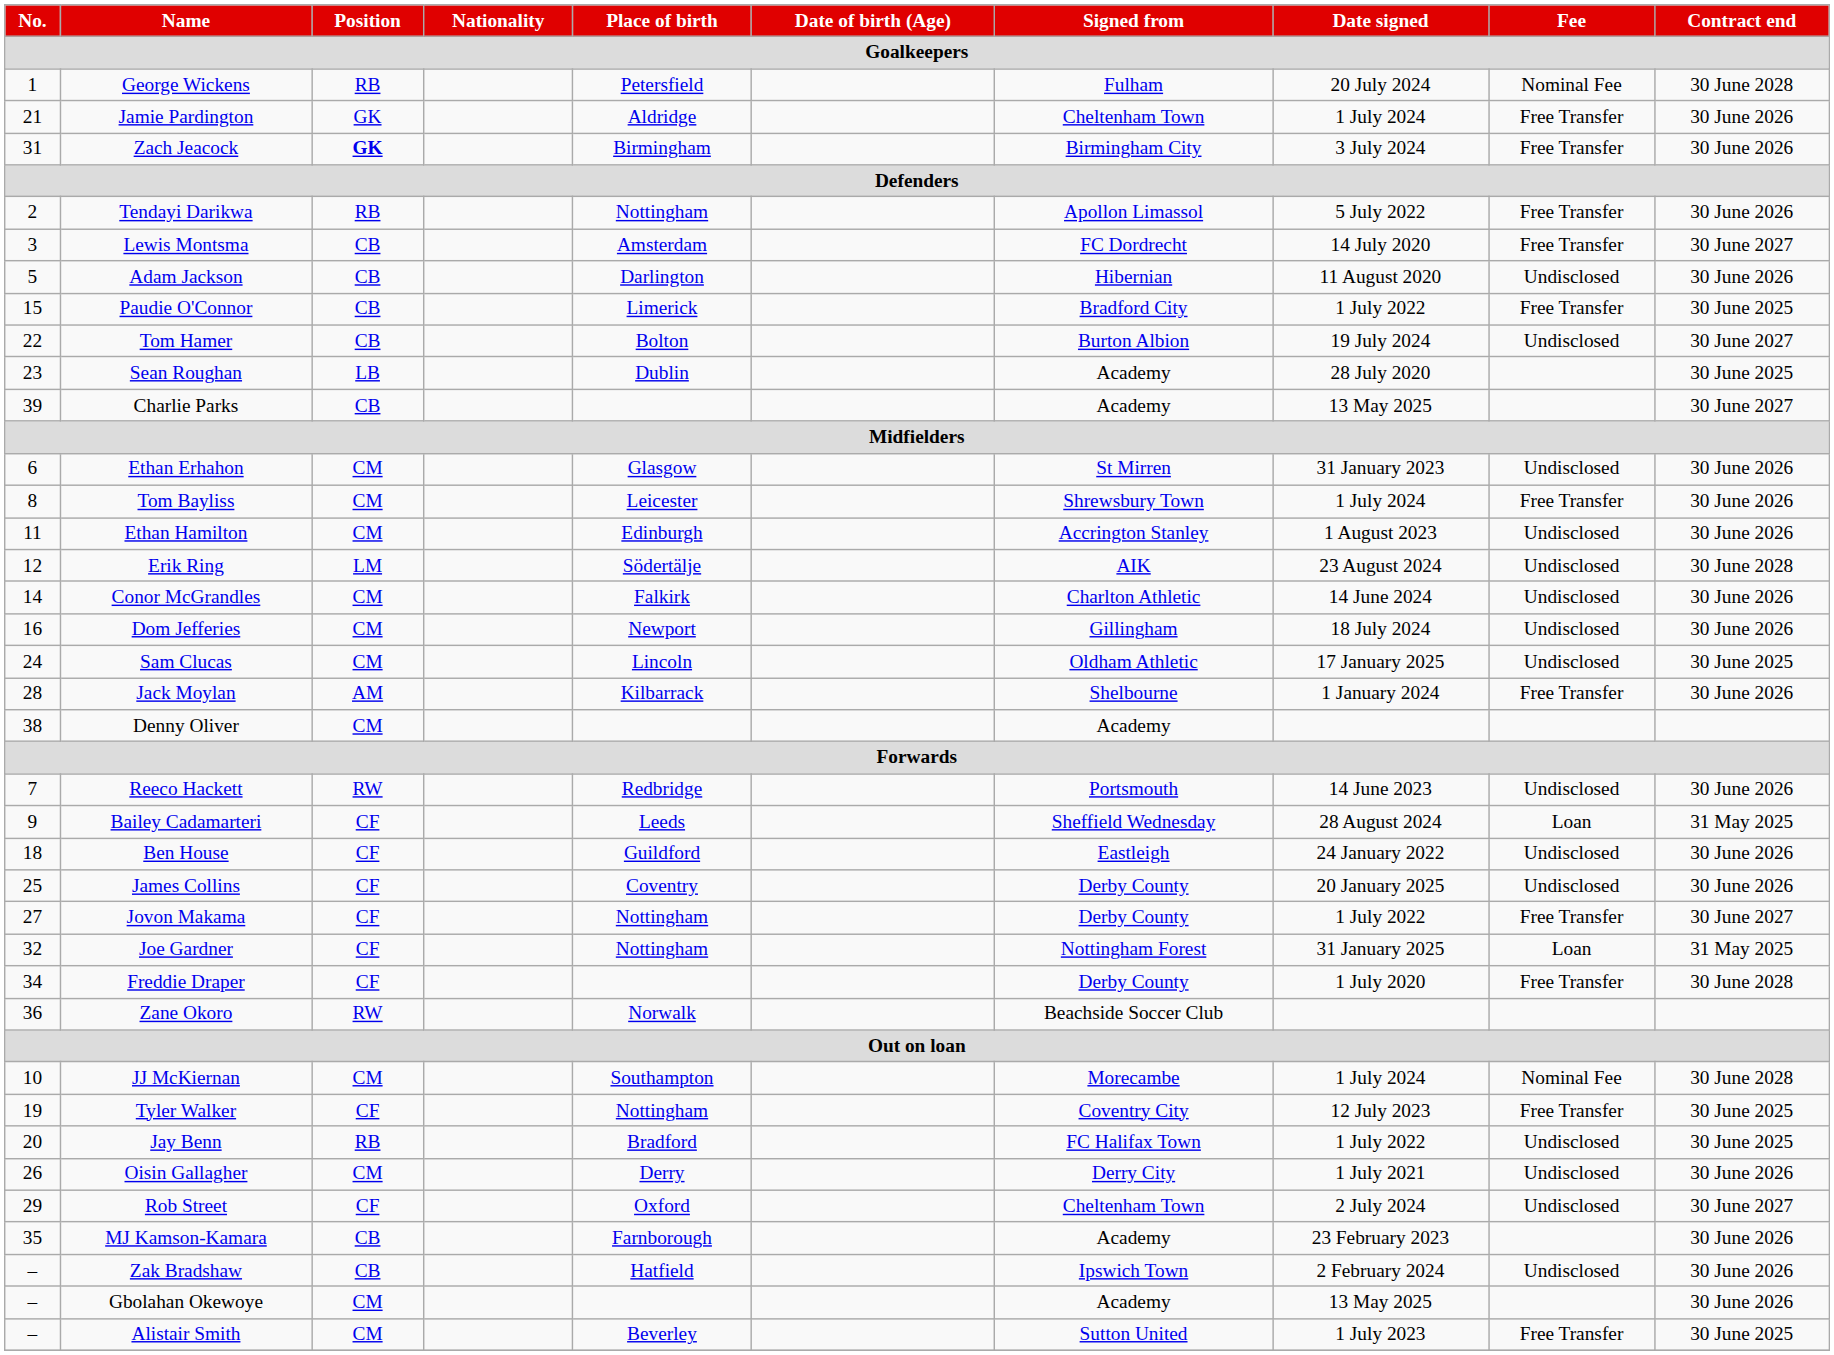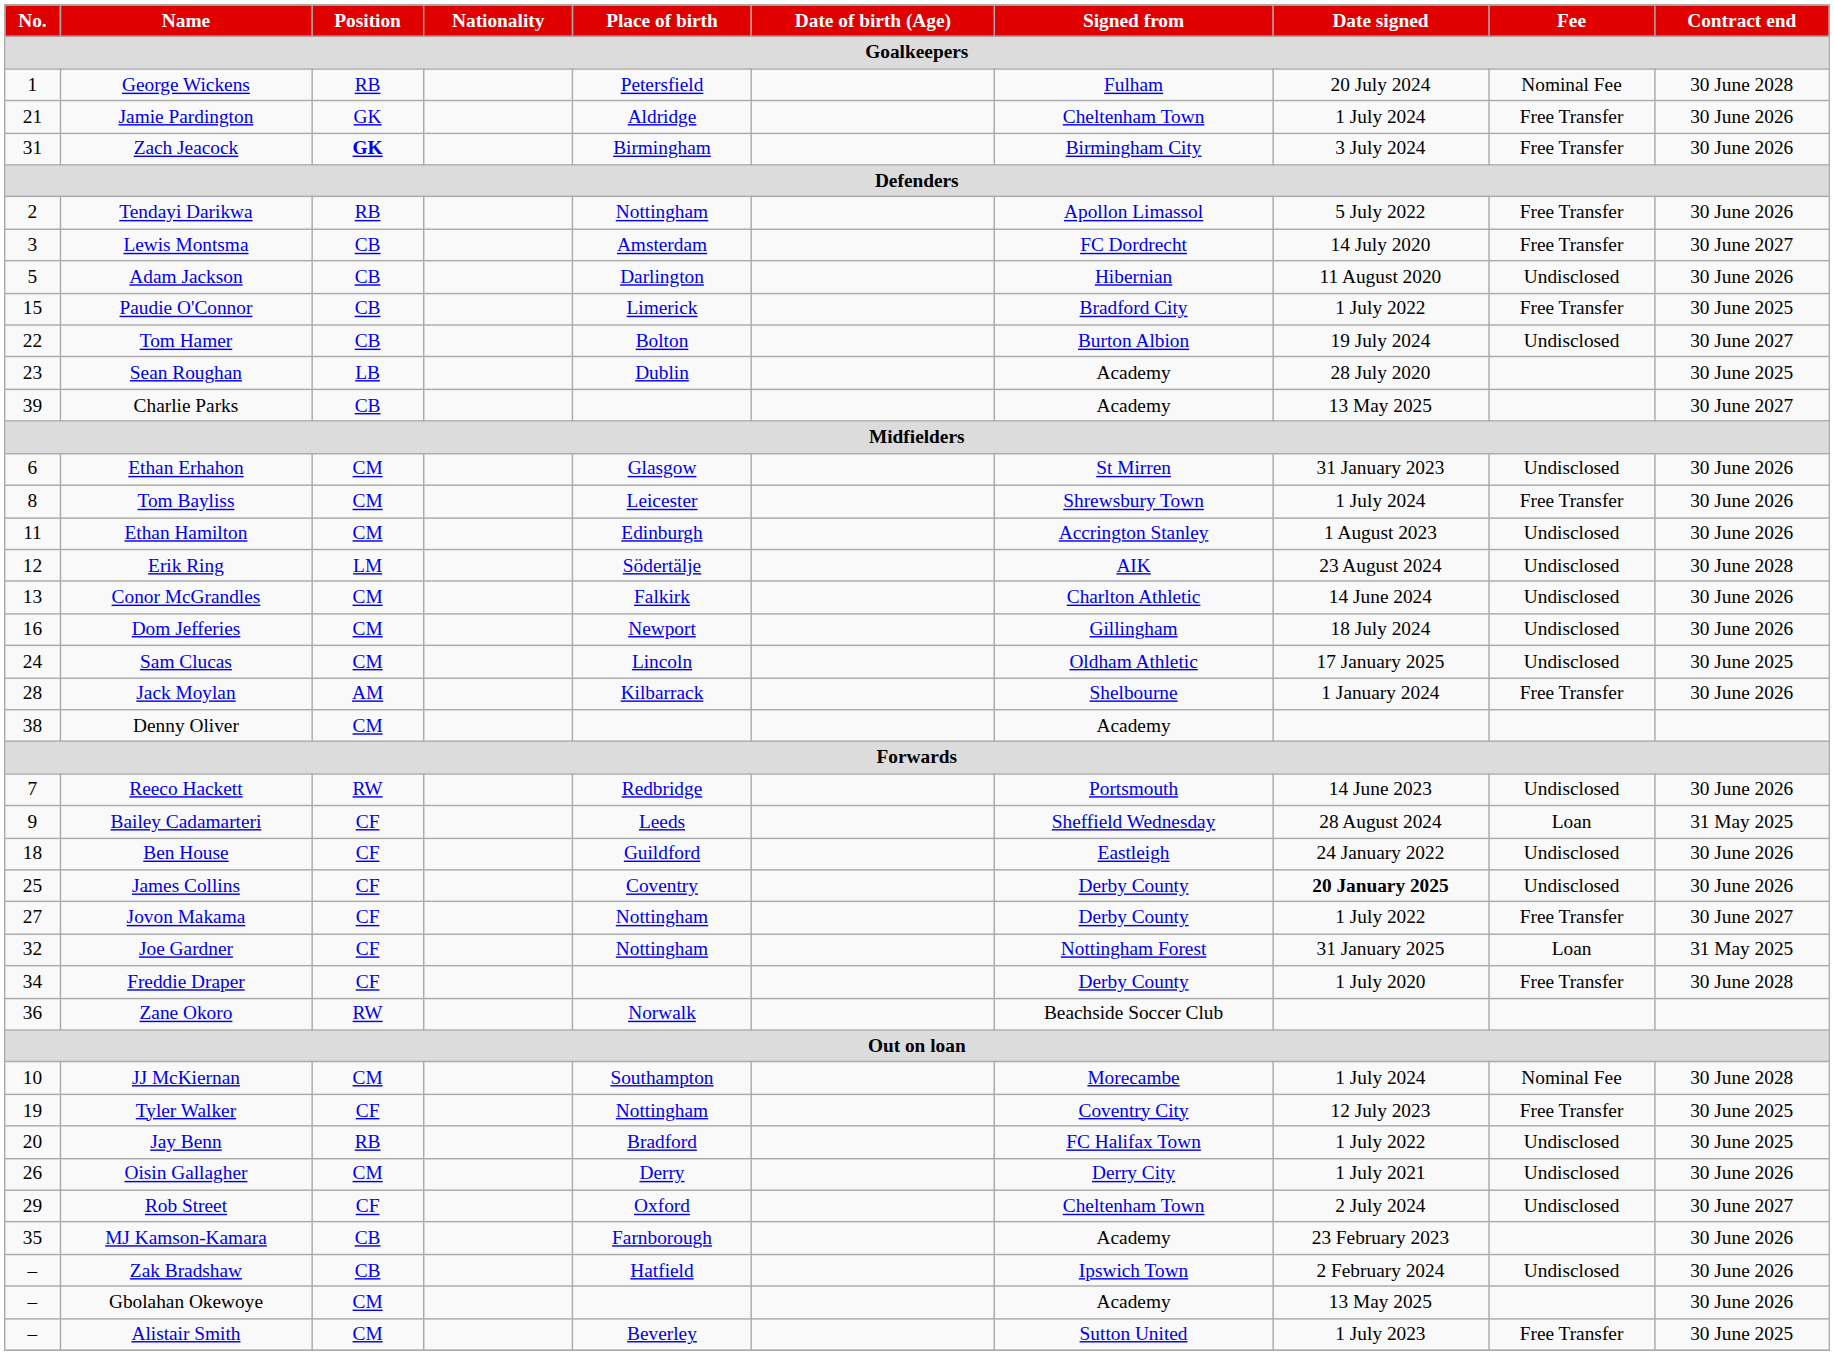(32, 596) 14 -> (32, 596) 13
(1380, 885) normal -> (1380, 885) bold
